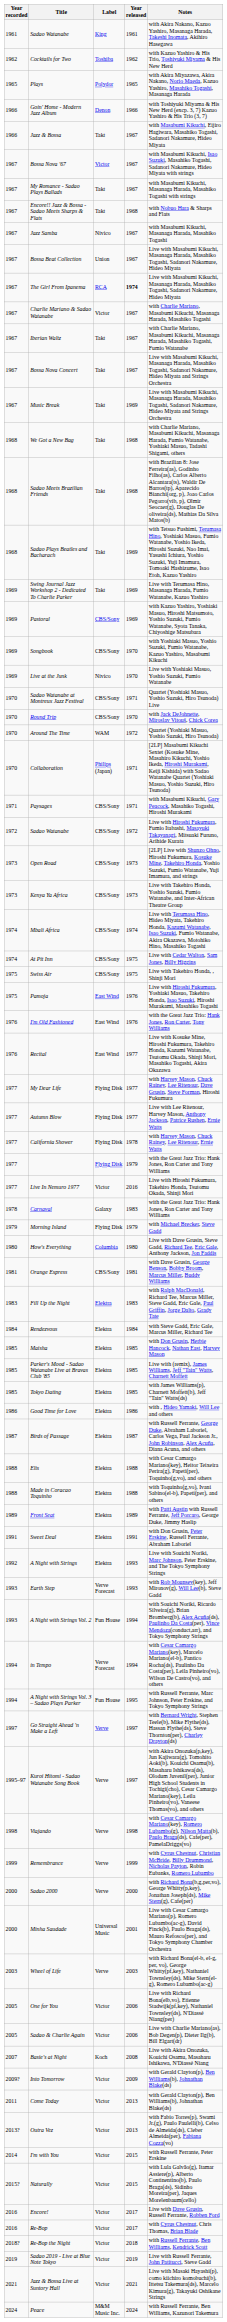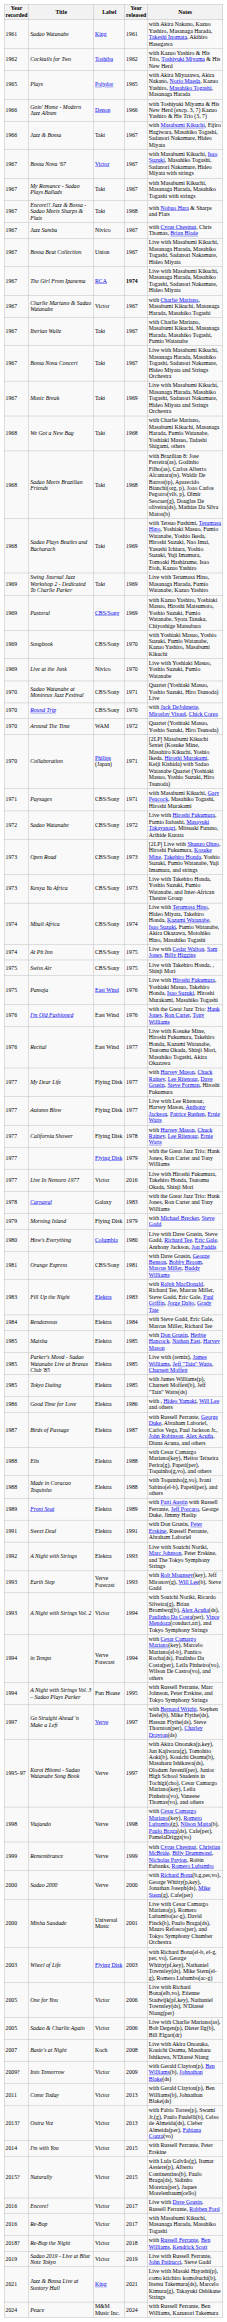(182, 233) with Masabumi Kikuchi, Masanaga Harada, Masahiko Togashi -> (180, 230) with Cyrus Chestnut, Chris Thomas, Brian Blade
(108, 1620) Fun House -> (102, 1613) Victor
(102, 1971) Verve -> (109, 1965) Flying Disk
(180, 2228) with Cyrus Chestnut, Chris Thomas, Brian Blade -> (182, 2224) with Masabumi Kikuchi, Masanaga Harada, Masahiko Togashi
(102, 2284) Victor -> (101, 2284) King
